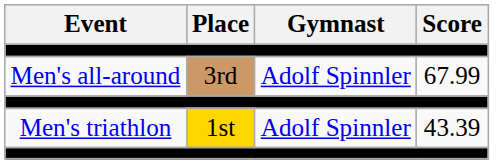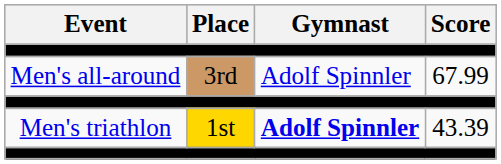(336, 127) normal -> (340, 127) bold
